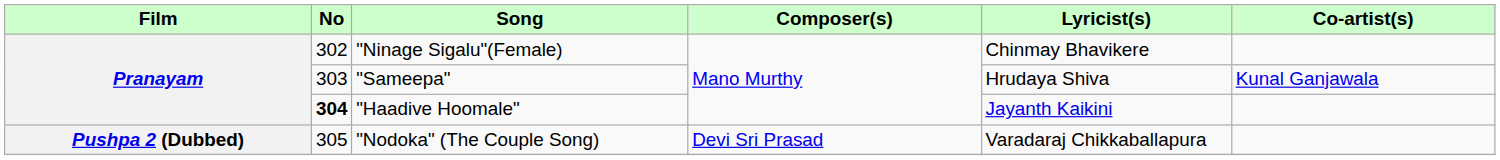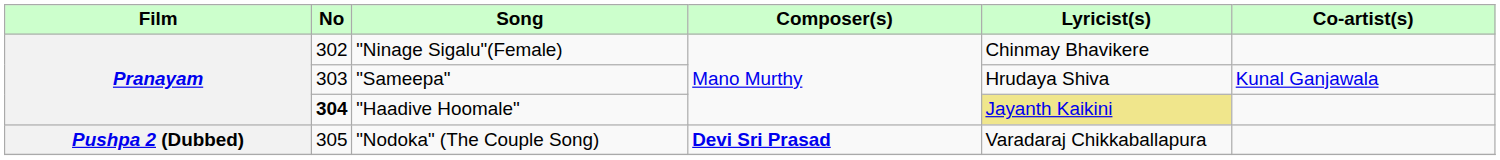(1049, 109) no background -> (1049, 109) khaki background
(758, 139) normal -> (761, 139) bold
